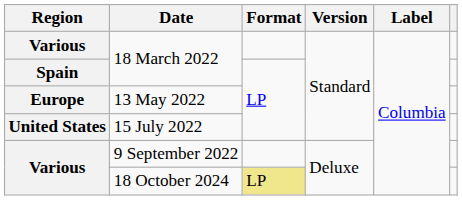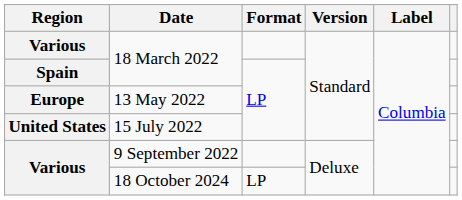(256, 180) khaki background -> (256, 180) no background
